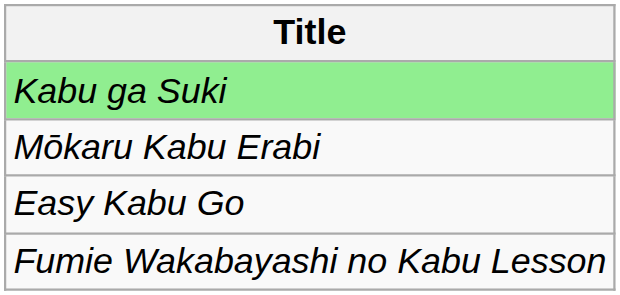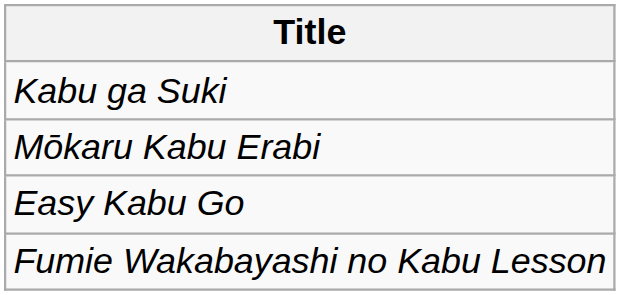(120, 89) lightgreen background -> (120, 89) no background
